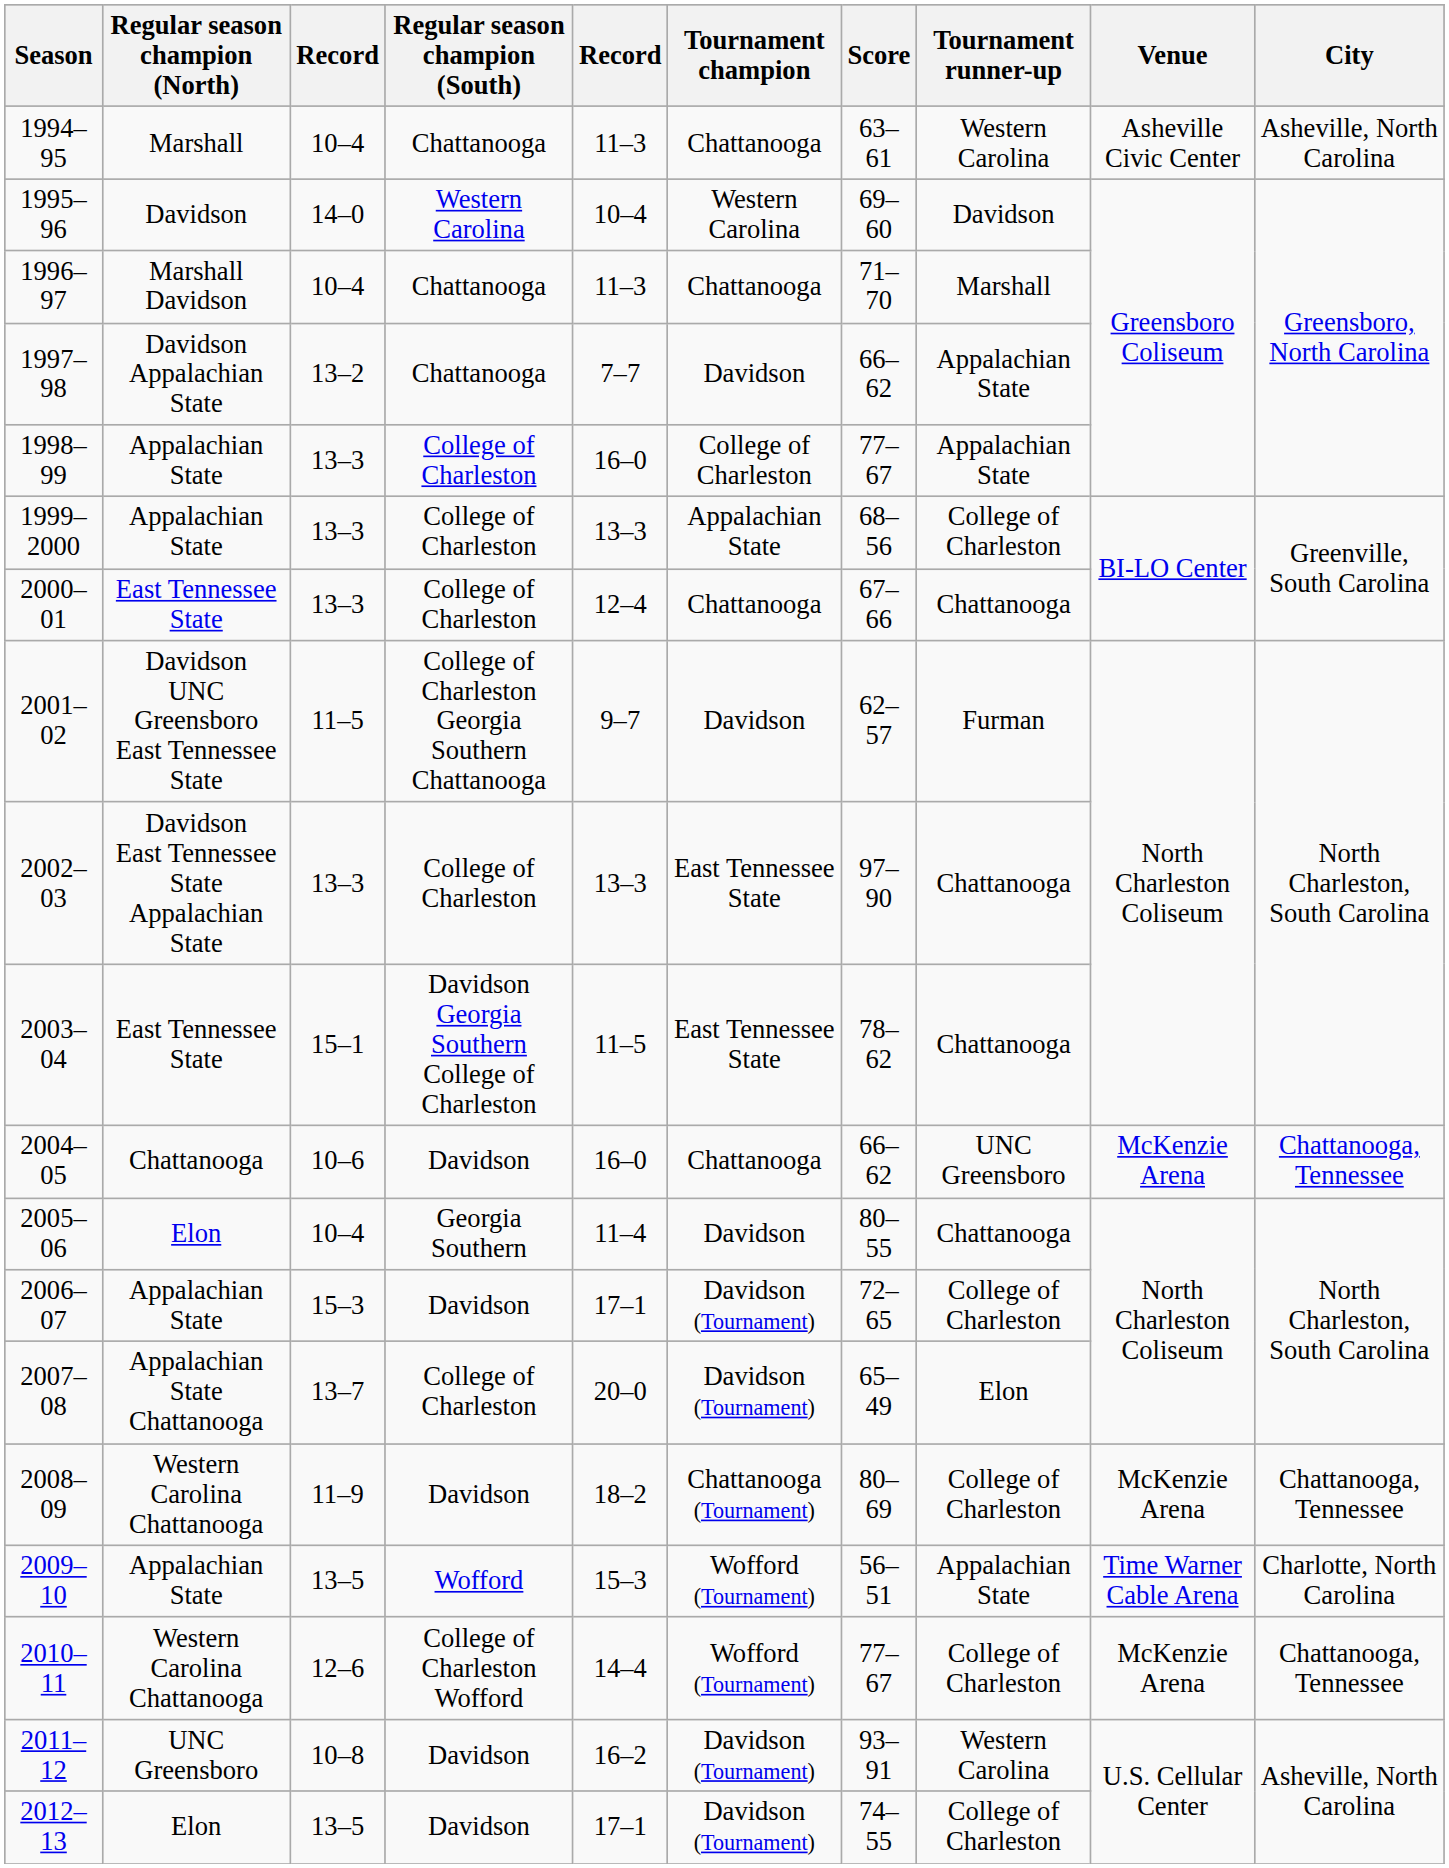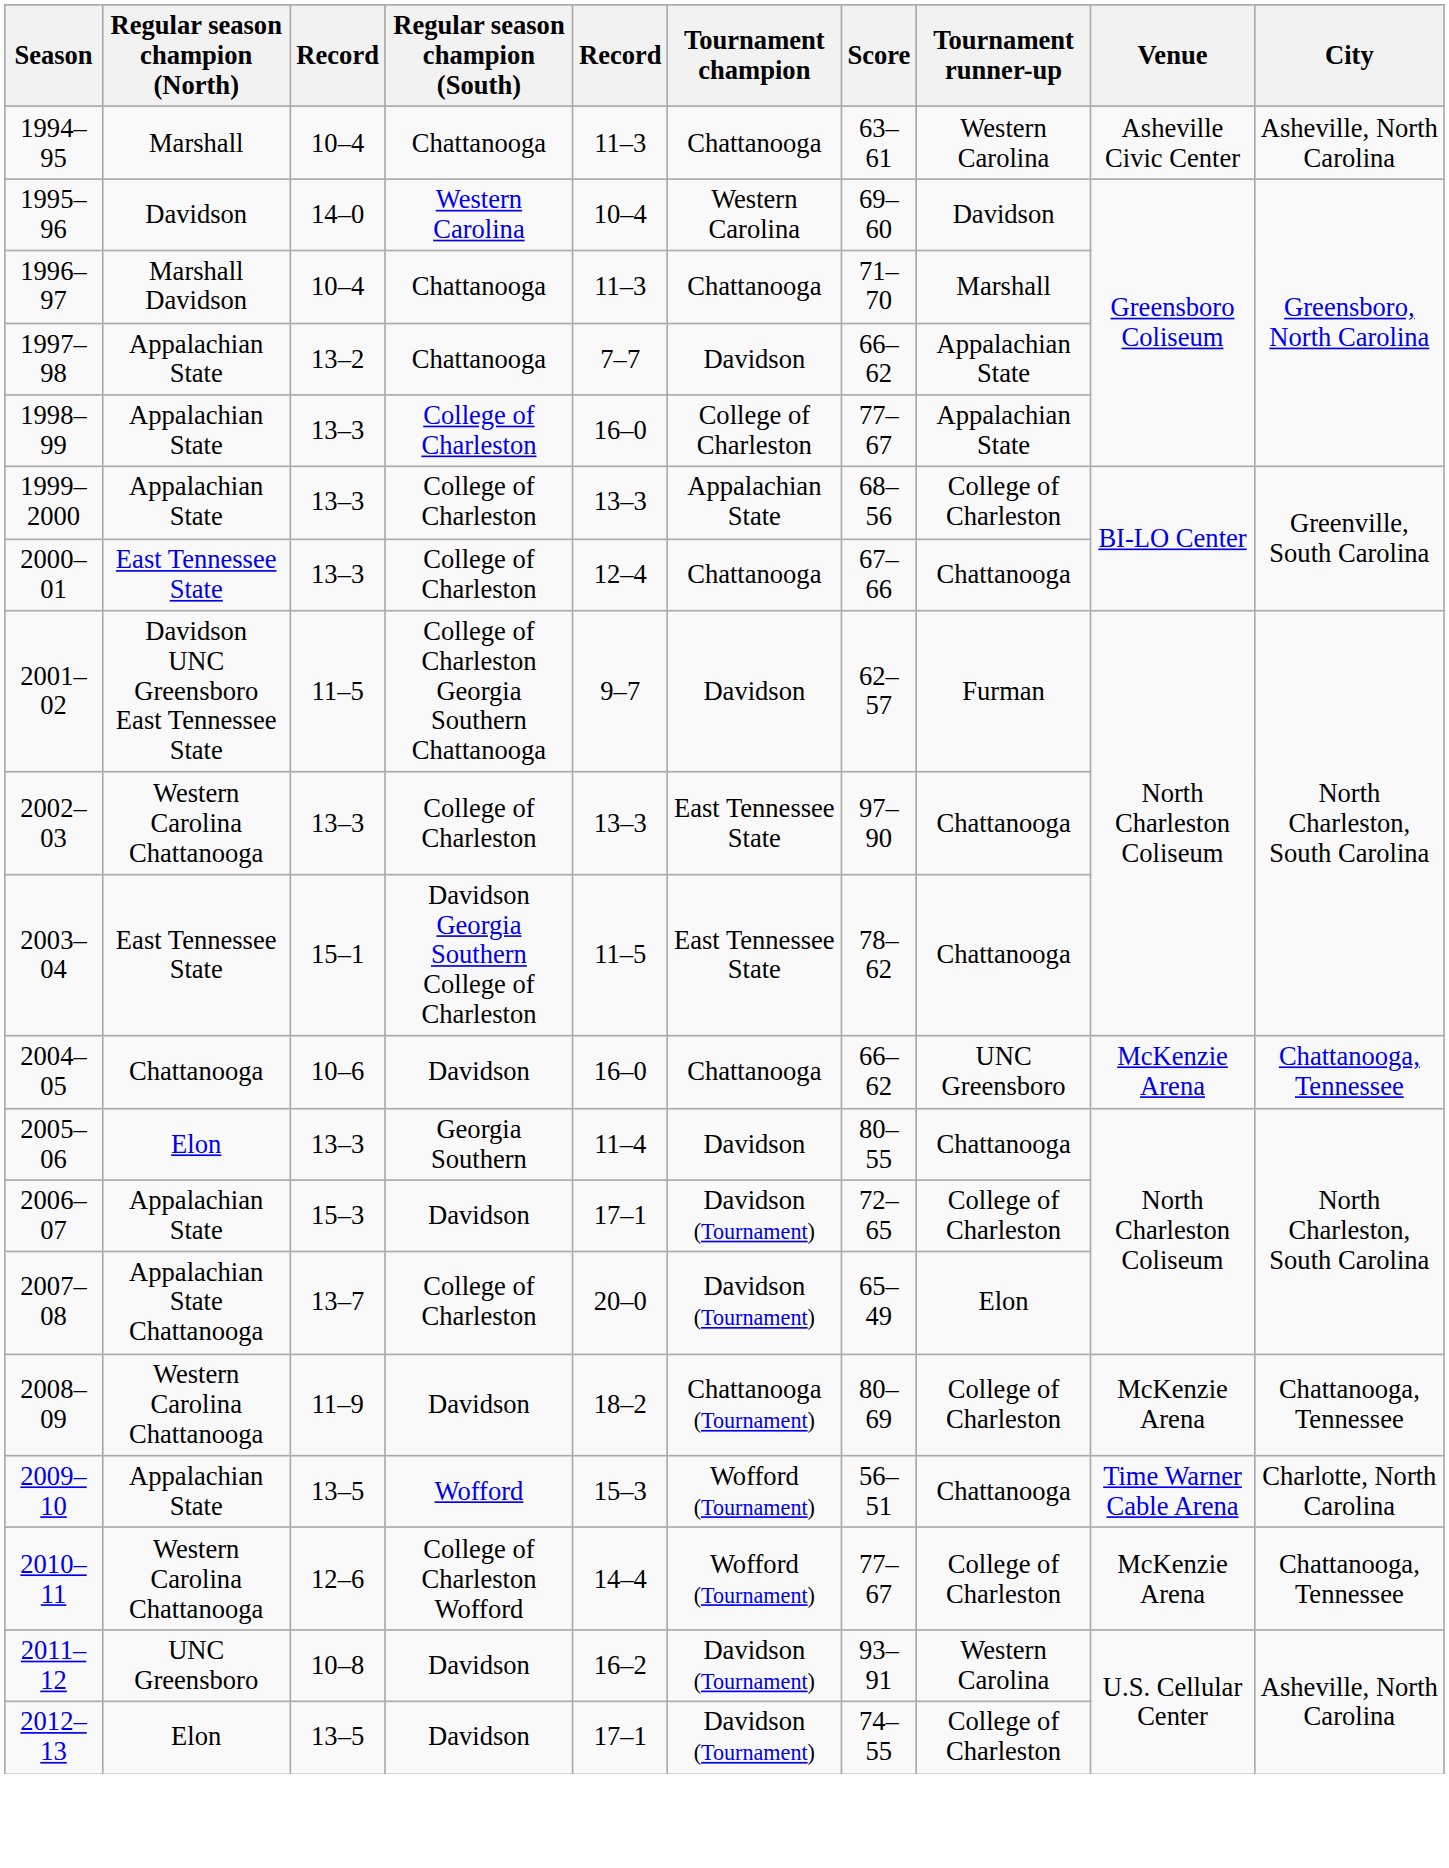(196, 373) Davidson Appalachian State -> (196, 358) Appalachian State
(196, 882) Davidson East Tennessee State Appalachian State -> (196, 822) Western Carolina Chattanooga
(338, 1233) 10–4 -> (338, 1143) 13–3
(1004, 1580) Appalachian State -> (1004, 1491) Chattanooga
